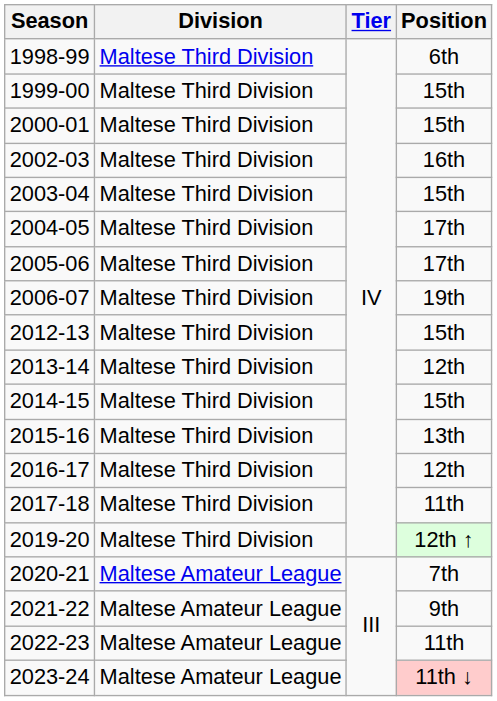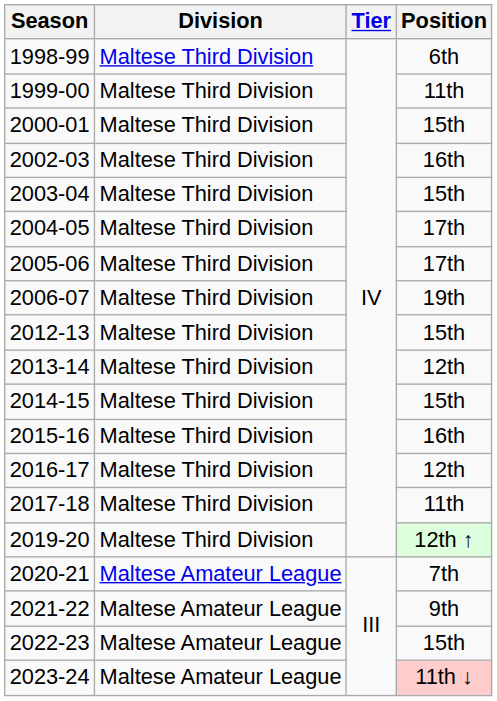(444, 90) 15th -> (444, 90) 11th
(444, 435) 13th -> (444, 435) 16th
(444, 642) 11th -> (444, 642) 15th
